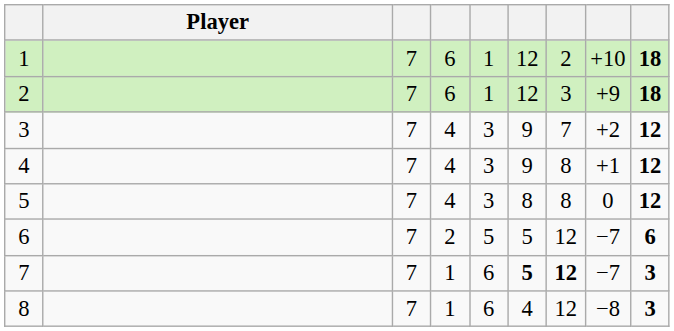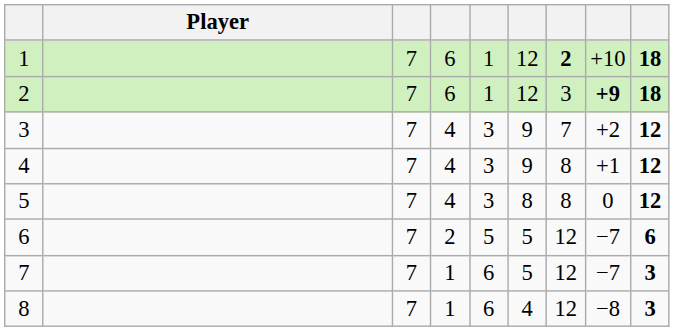(566, 58) normal -> (566, 58) bold
(608, 93) normal -> (608, 93) bold
(527, 272) bold -> (527, 272) normal
(566, 272) bold -> (566, 272) normal
